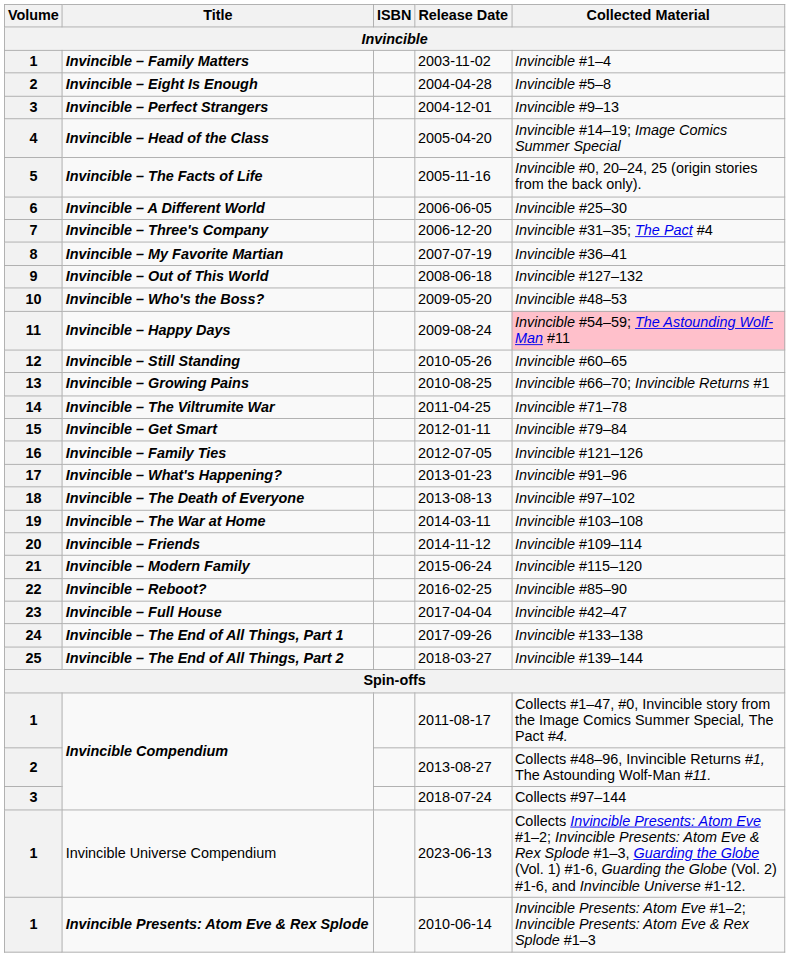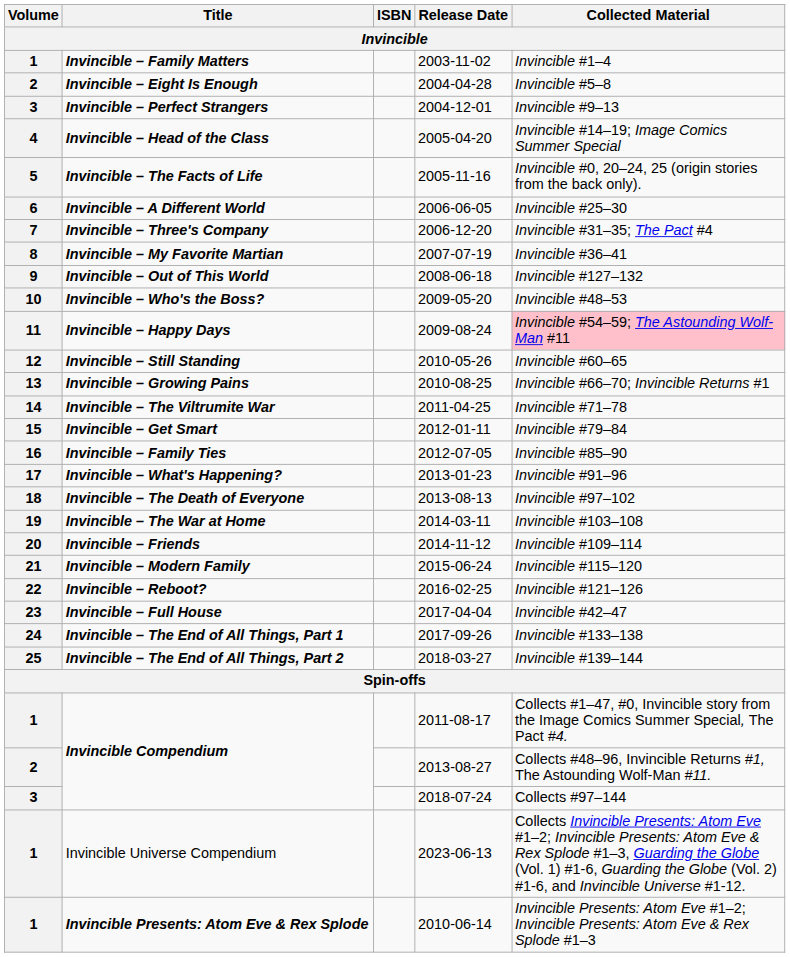(579, 452) Invincible #121–126 -> (571, 452) Invincible #85–90
(571, 589) Invincible #85–90 -> (579, 589) Invincible #121–126
